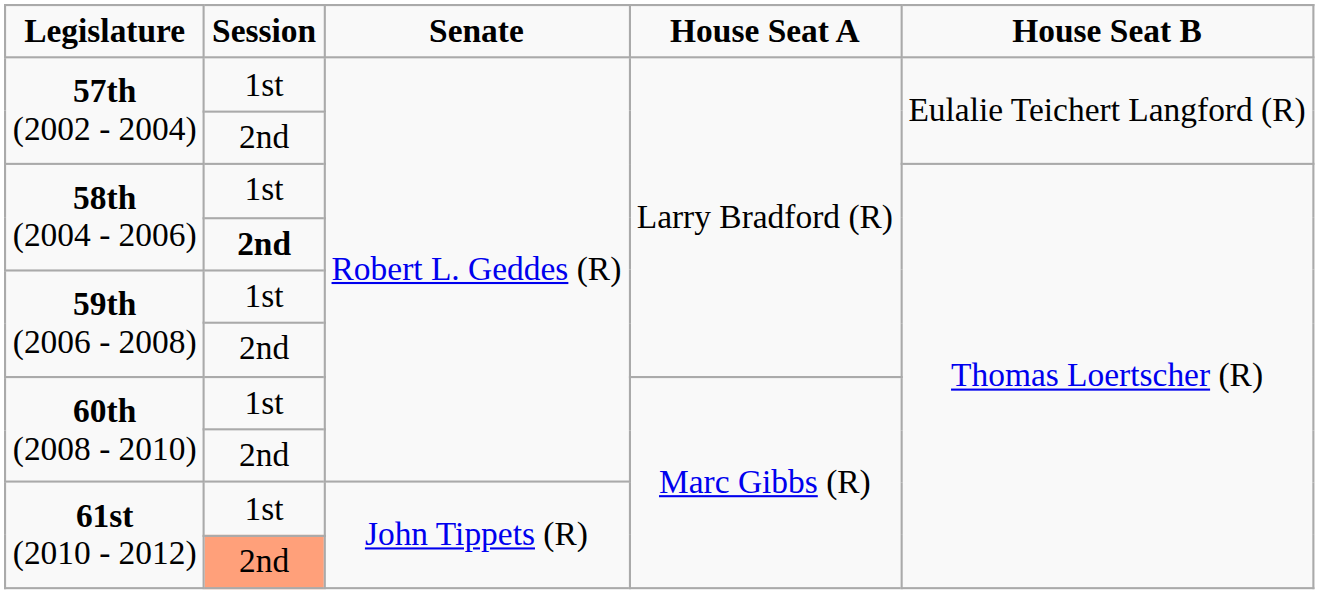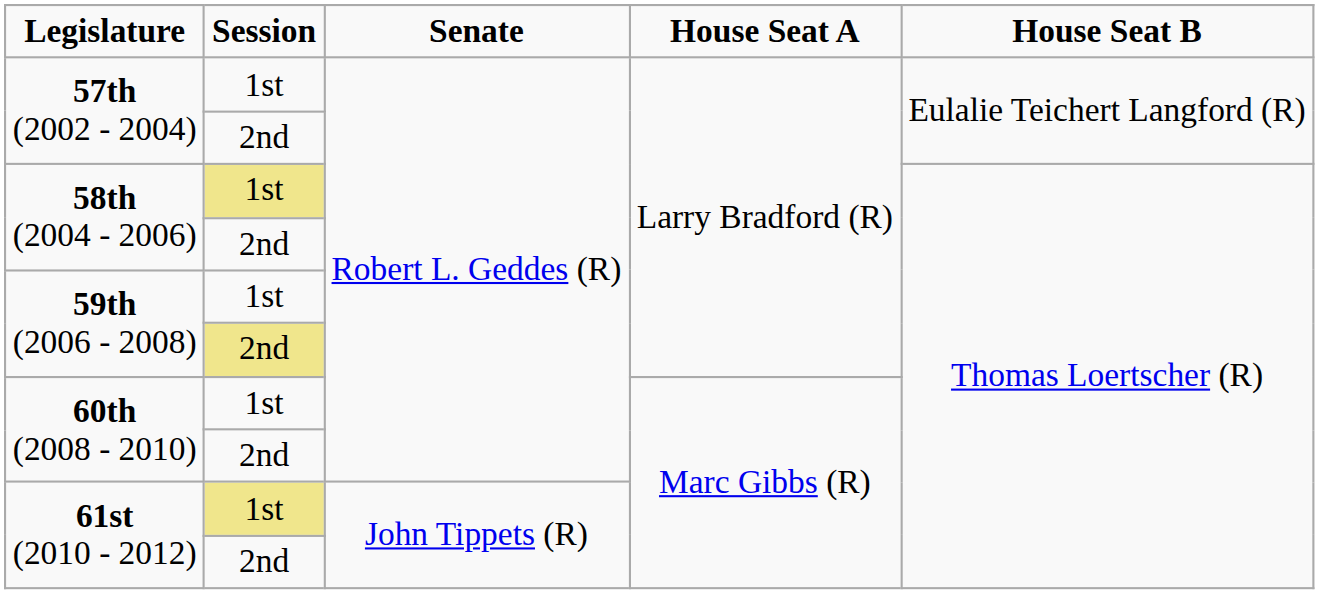(264, 190) no background -> (264, 190) khaki background
(264, 243) bold -> (264, 243) normal
(264, 349) no background -> (264, 349) khaki background
(264, 508) no background -> (264, 508) khaki background
(264, 561) lightsalmon background -> (264, 561) no background
